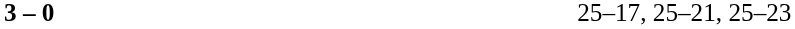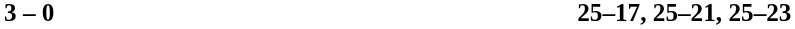(684, 11) normal -> (684, 11) bold
